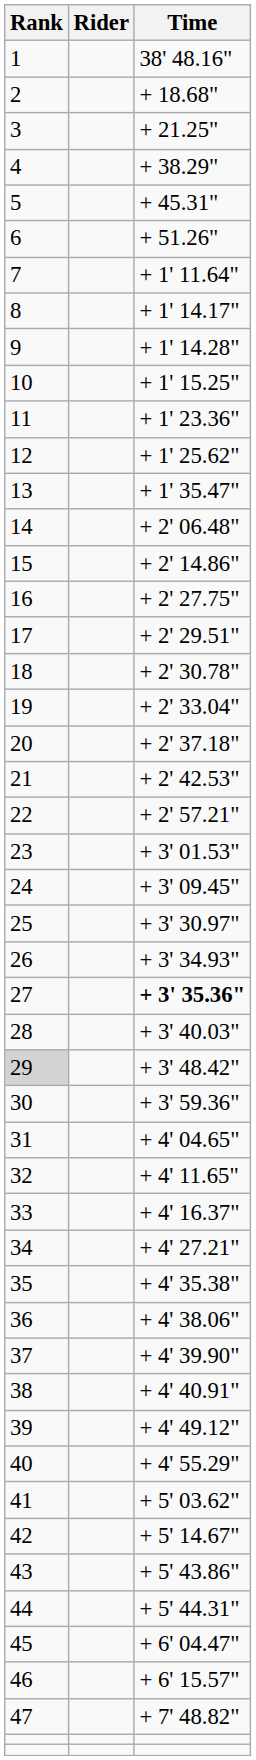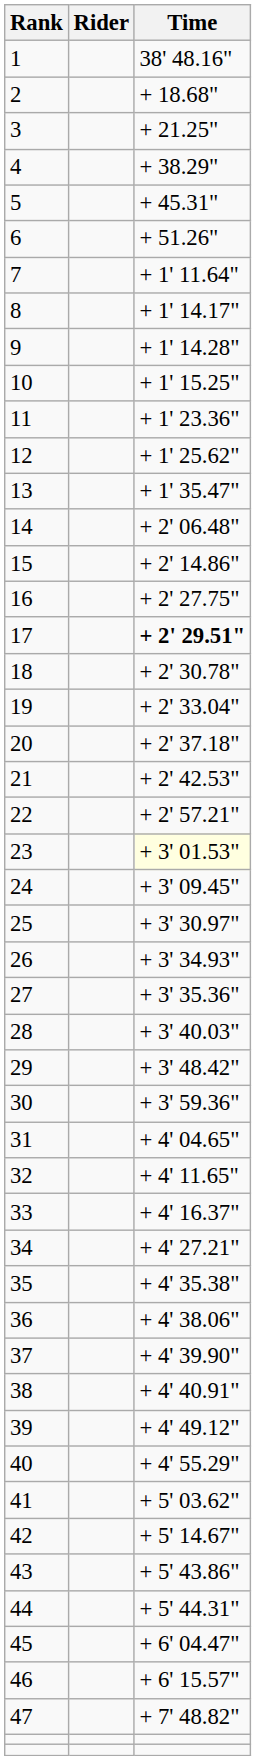(189, 635) normal -> (192, 635) bold
(189, 851) no background -> (189, 851) lightyellow background
(192, 995) bold -> (189, 995) normal
(21, 1067) lightgrey background -> (21, 1067) no background
